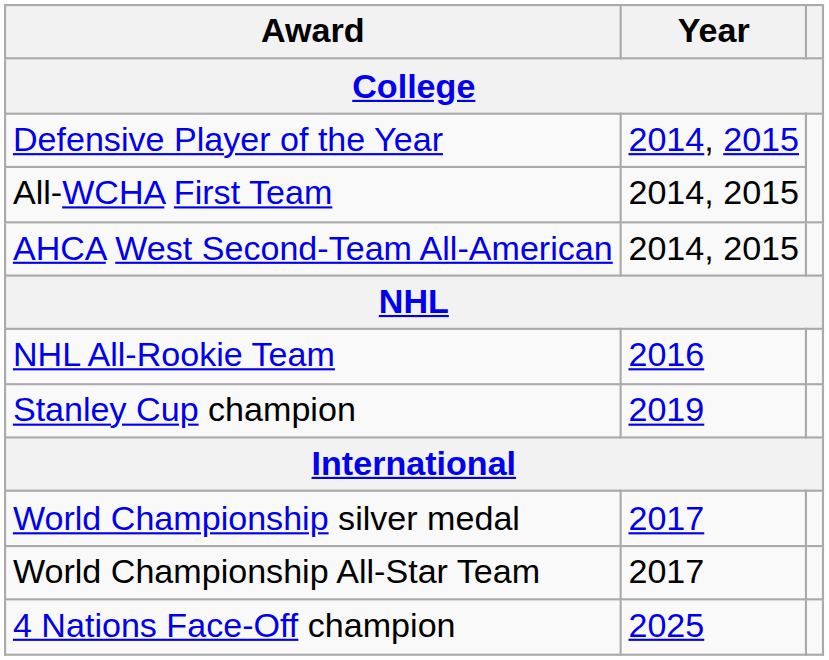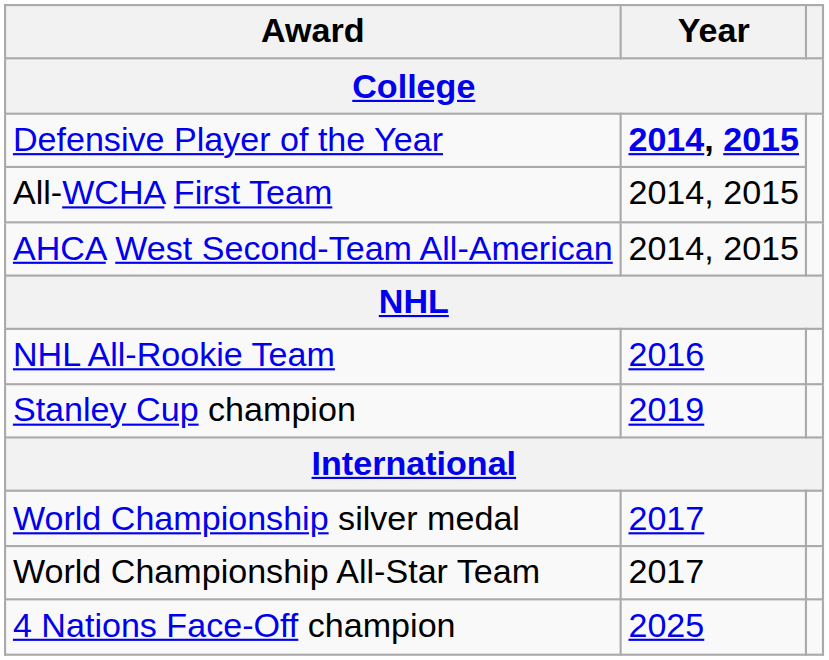(714, 139) normal -> (714, 139) bold
